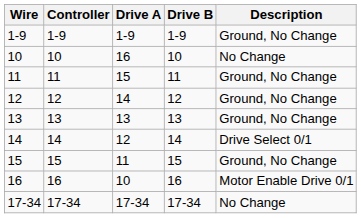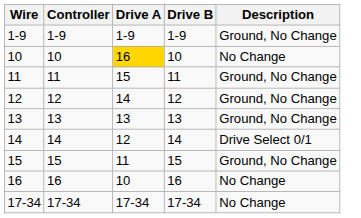(123, 56) no background -> (123, 56) gold background
(286, 181) Motor Enable Drive 0/1 -> (252, 181) No Change
